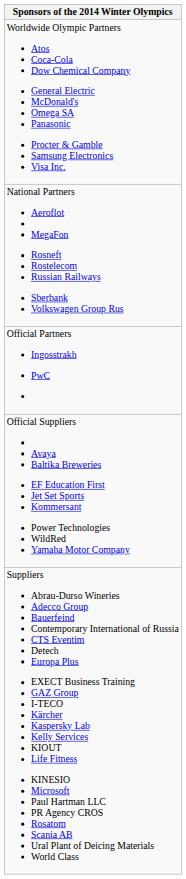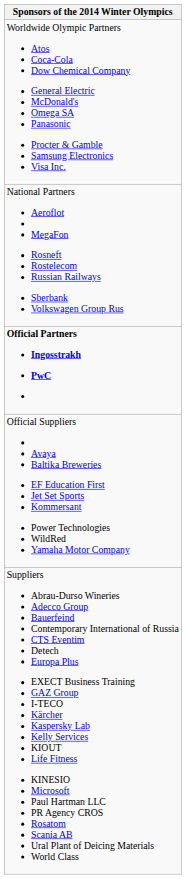(93, 365) normal -> (93, 365) bold
